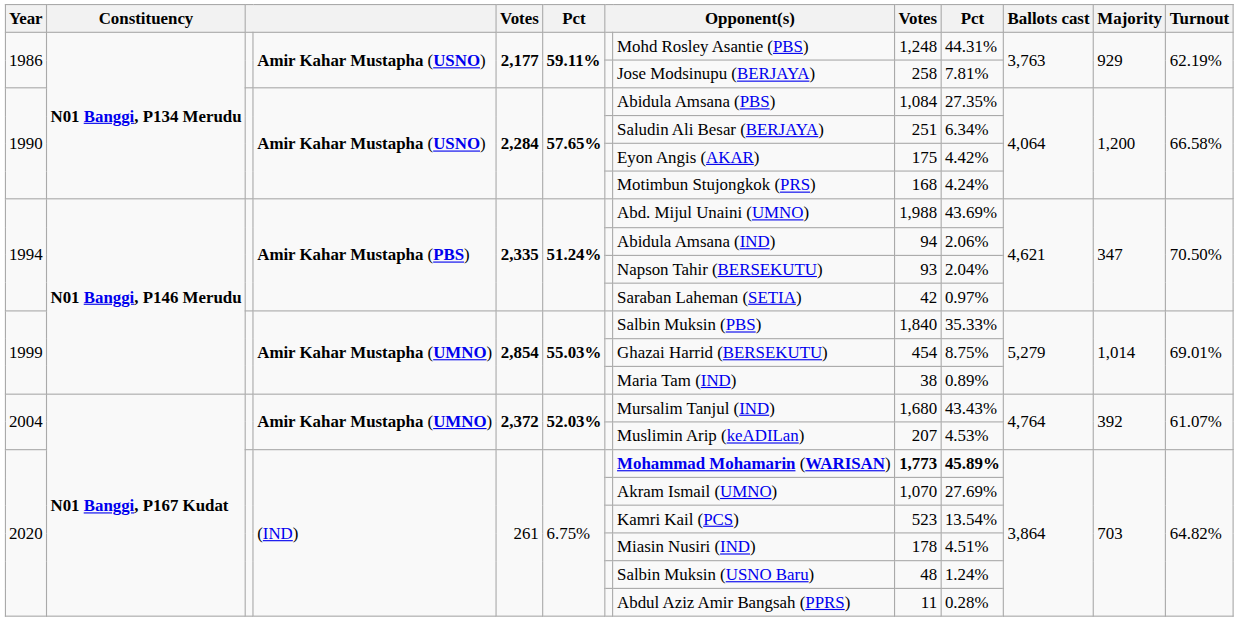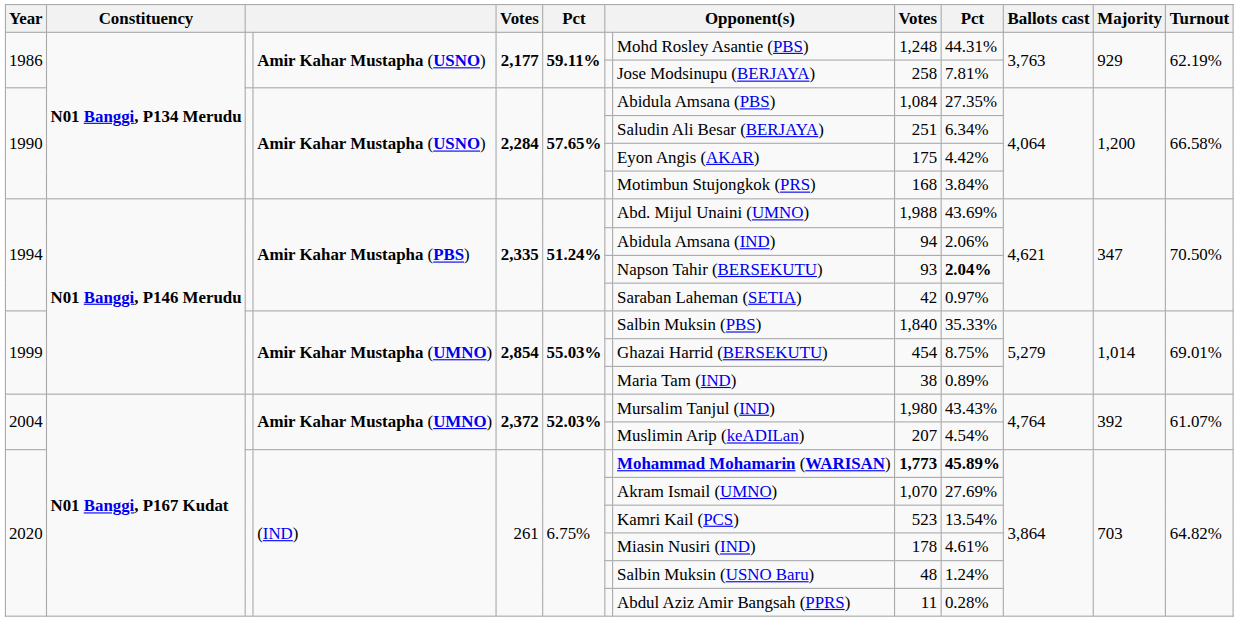(967, 185) 4.24% -> (967, 185) 3.84%
(967, 268) normal -> (968, 268) bold
(918, 407) 1,680 -> (918, 407) 1,980
(967, 435) 4.53% -> (967, 435) 4.54%
(967, 546) 4.51% -> (967, 546) 4.61%
